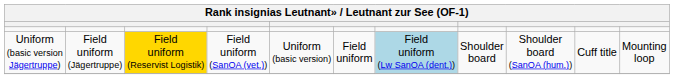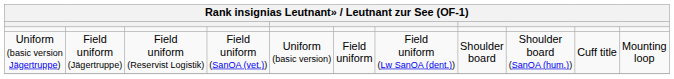(166, 52) gold background -> (166, 52) no background
(416, 52) lightblue background -> (416, 52) no background
